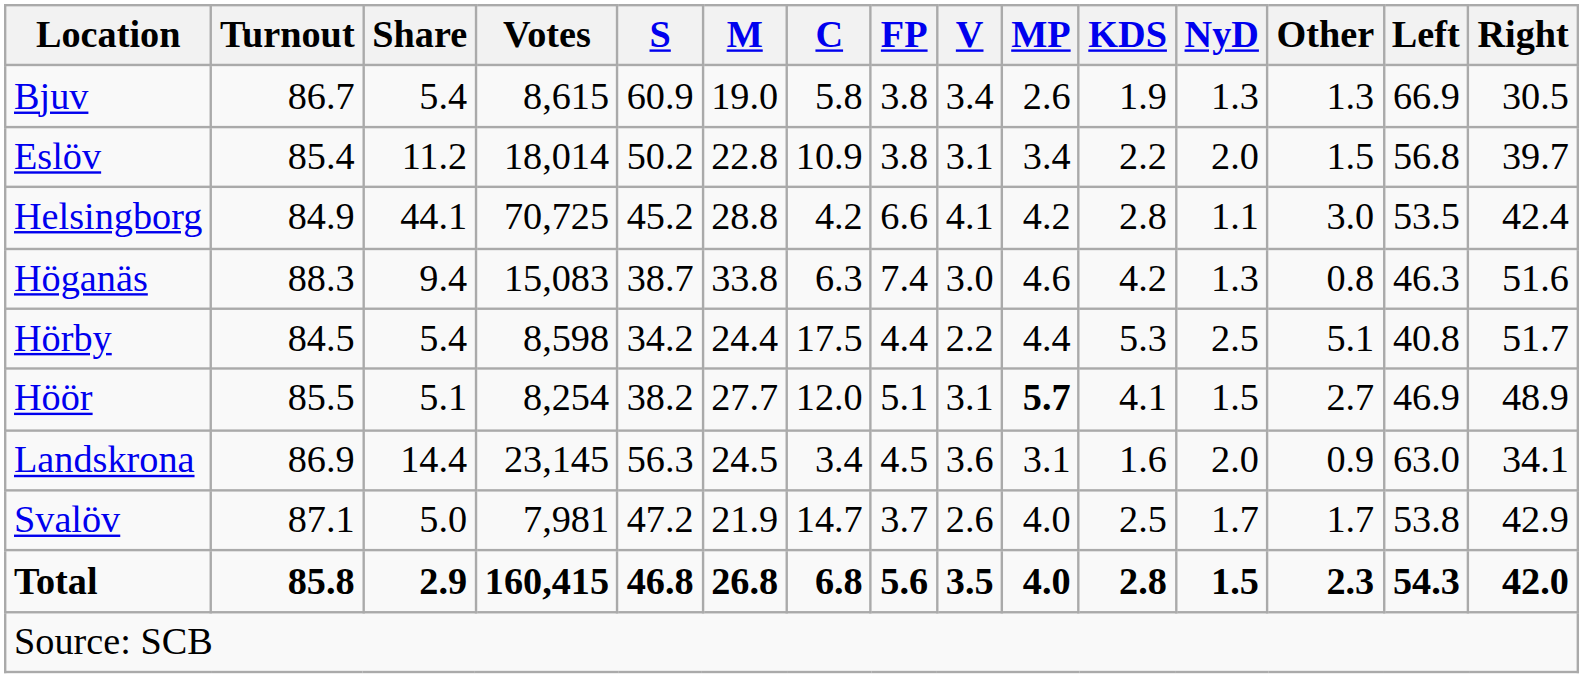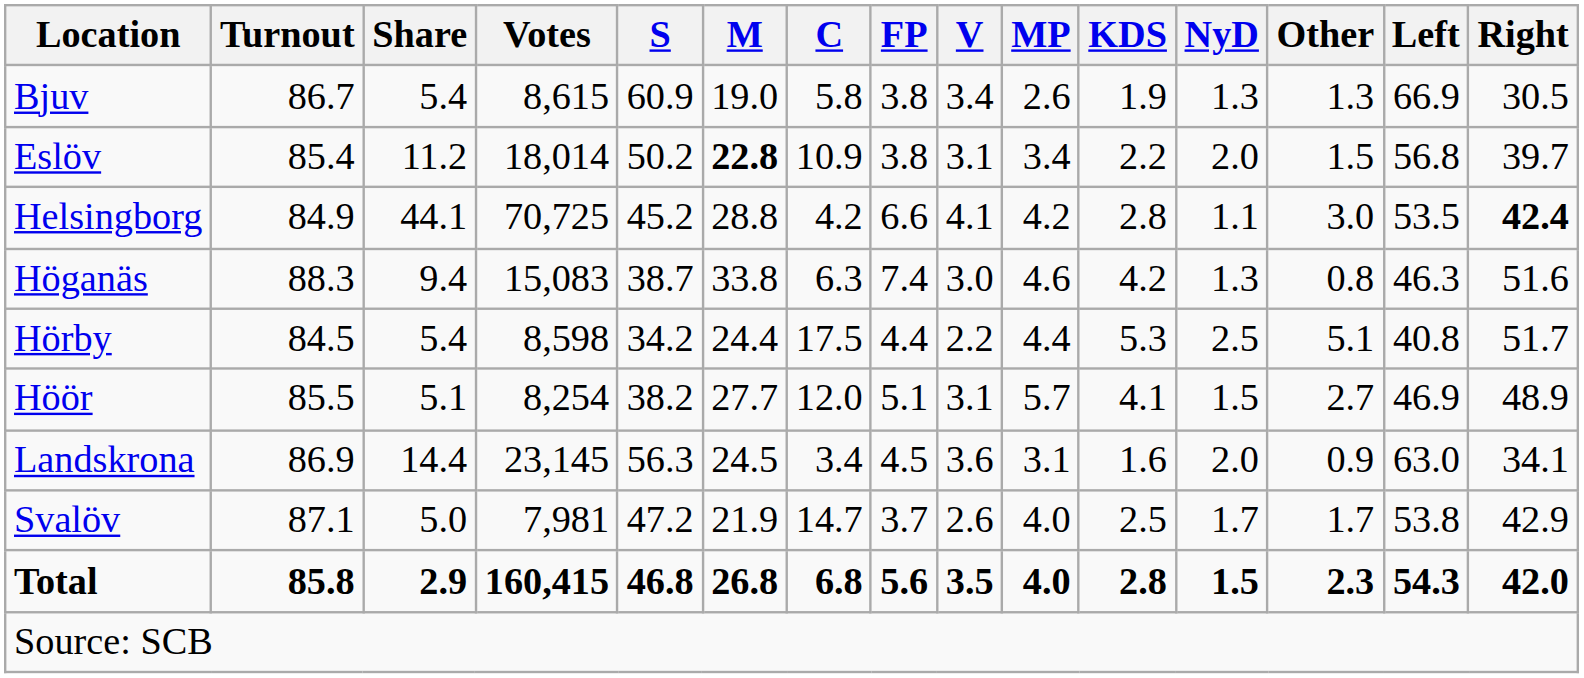(745, 156) normal -> (745, 156) bold
(1535, 216) normal -> (1535, 216) bold
(1047, 398) bold -> (1047, 398) normal
